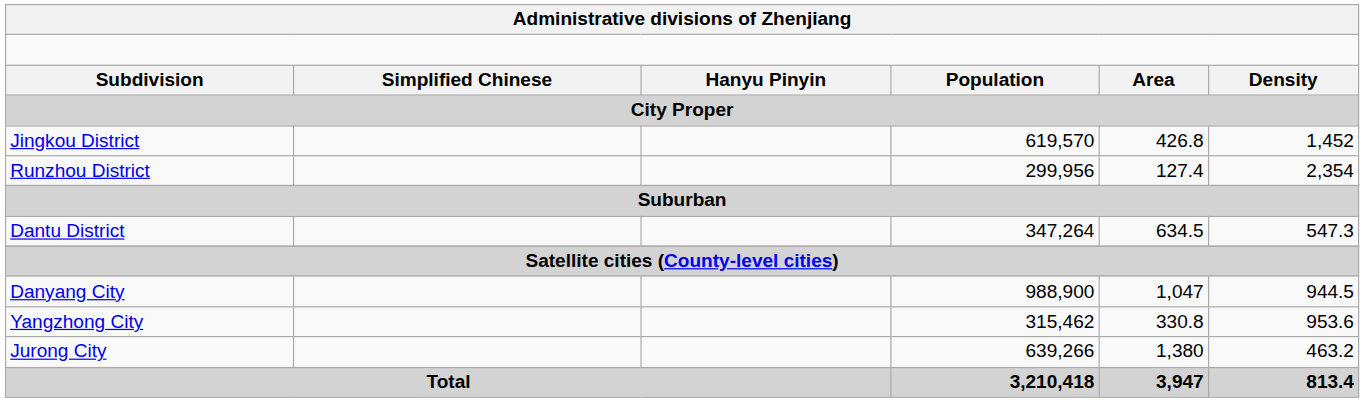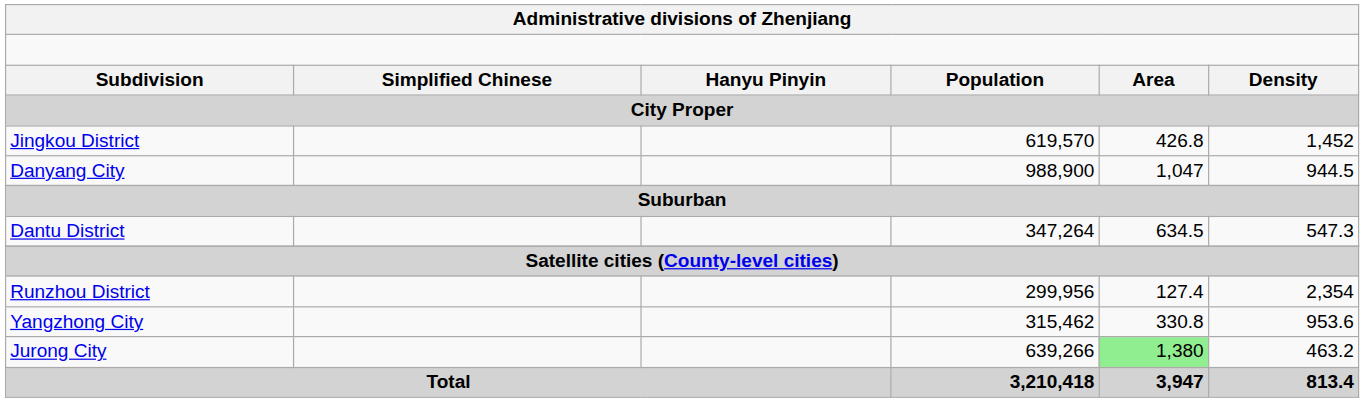rows swapped: (80, 170) <-> (67, 291)
(1180, 351) no background -> (1180, 351) lightgreen background
